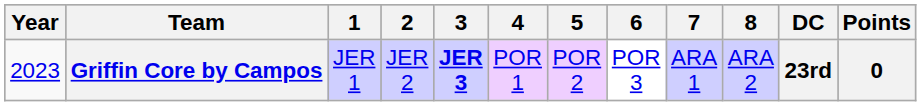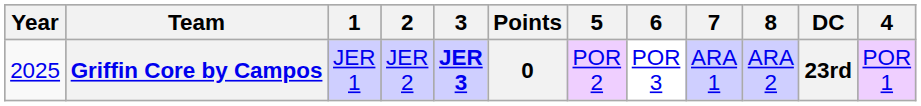columns swapped: (518, 22) <-> (877, 22)
(35, 70) 2023 -> (35, 70) 2025
